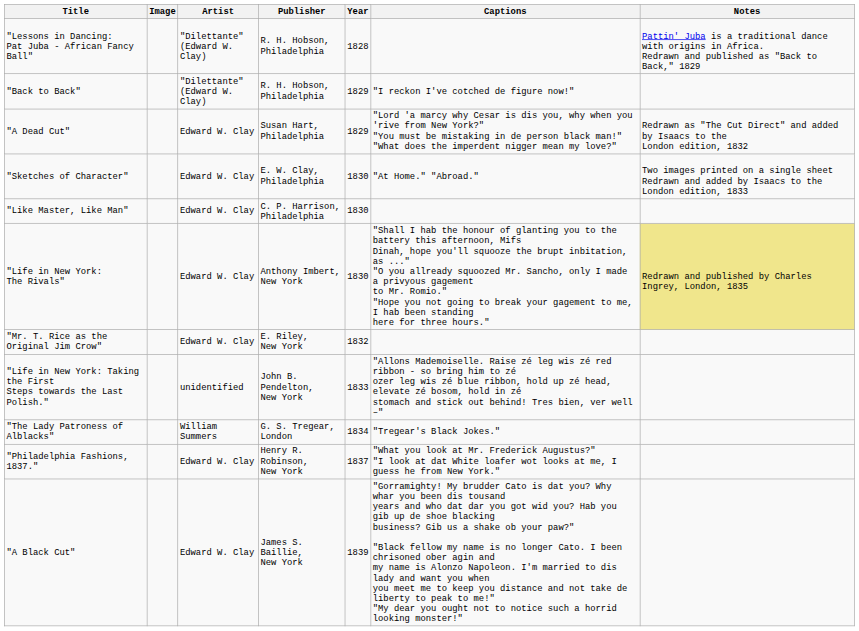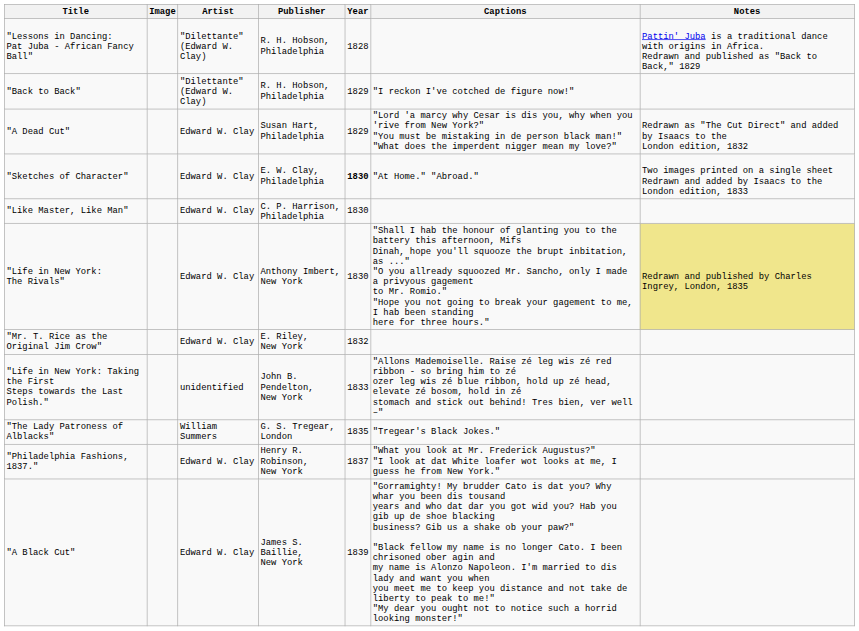(358, 176) normal -> (358, 176) bold
(358, 432) 1834 -> (358, 432) 1835
